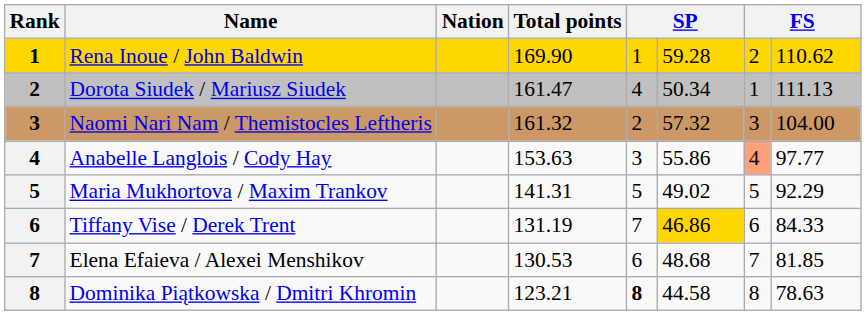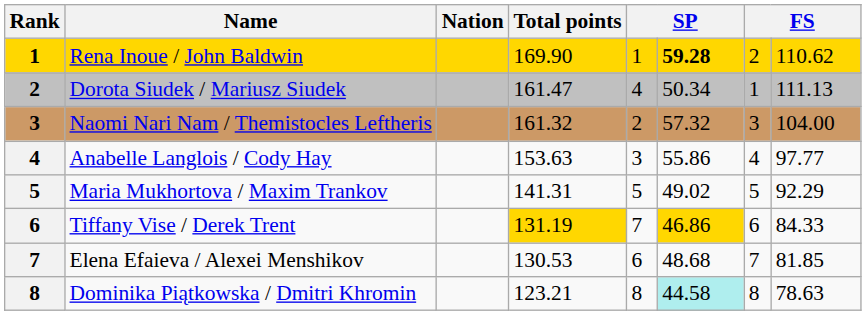(686, 55) normal -> (686, 55) bold
(754, 157) lightsalmon background -> (754, 157) no background
(543, 225) no background -> (543, 225) gold background
(637, 293) bold -> (637, 293) normal
(686, 293) no background -> (686, 293) paleturquoise background
